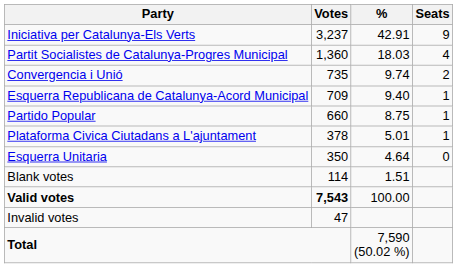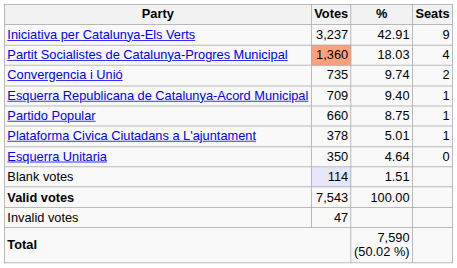(332, 55) no background -> (332, 55) lightsalmon background
(338, 177) no background -> (338, 177) lavender background
(332, 197) bold -> (332, 197) normal
